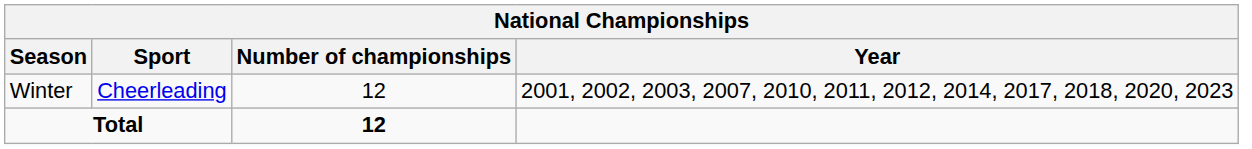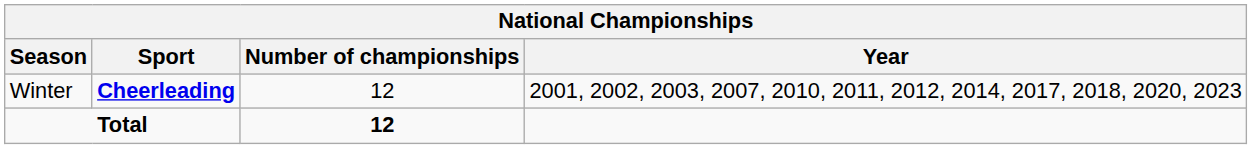(162, 90) normal -> (166, 90) bold
